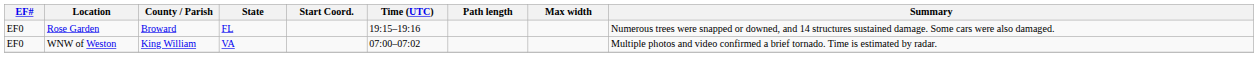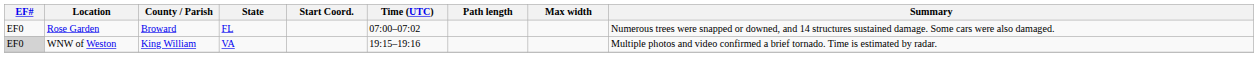(395, 28) 19:15–19:16 -> (395, 28) 07:00–07:02
(15, 44) no background -> (15, 44) lightgrey background
(395, 44) 07:00–07:02 -> (395, 44) 19:15–19:16
